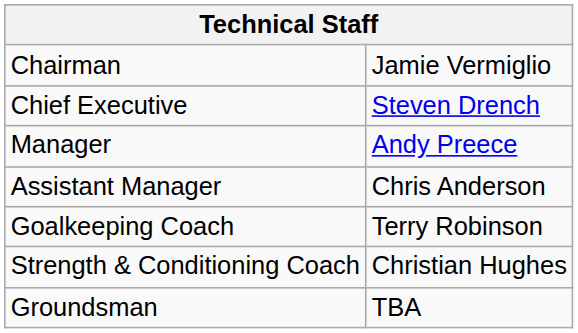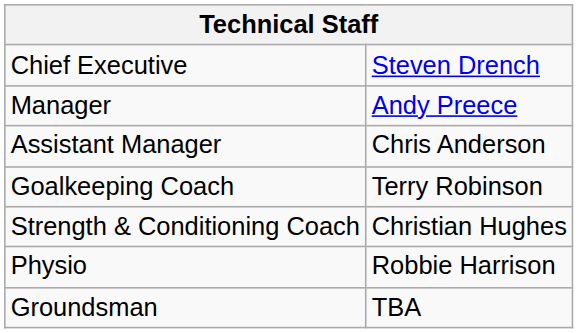- row: (66, 65)
+ row: (49, 266)
